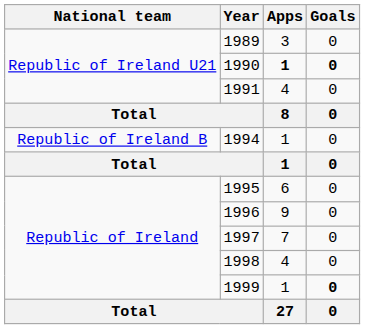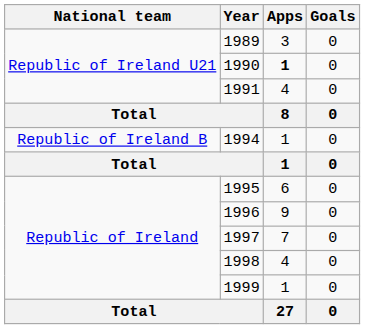(333, 66) bold -> (333, 66) normal
(333, 287) bold -> (333, 287) normal
